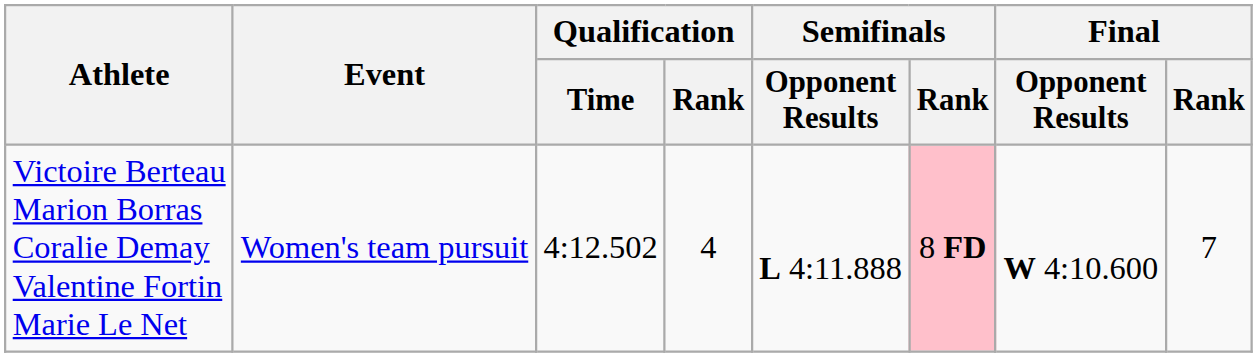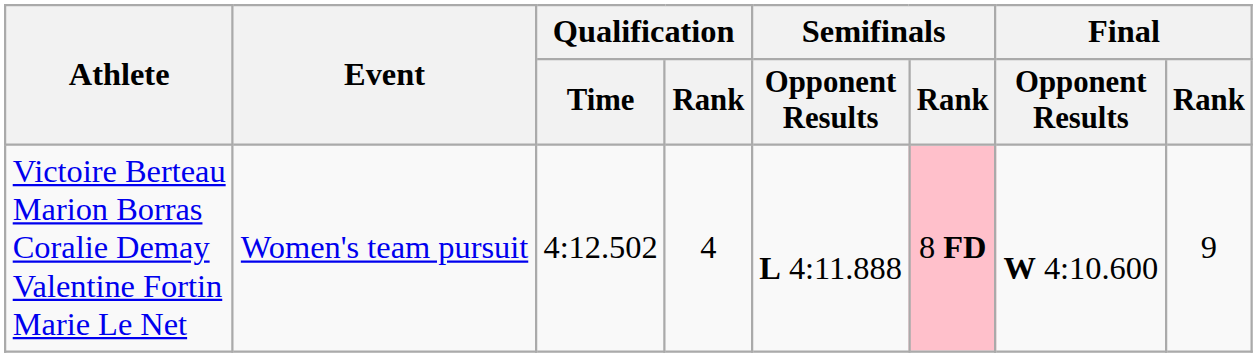(1209, 248) 7 -> (1209, 248) 9
